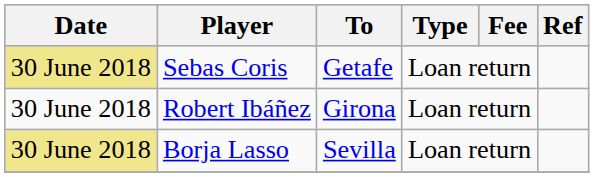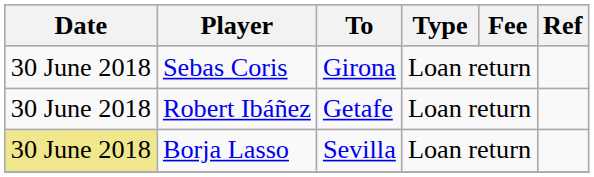(81, 66) khaki background -> (81, 66) no background
(358, 66) Getafe -> (359, 66) Girona
(359, 108) Girona -> (358, 108) Getafe
